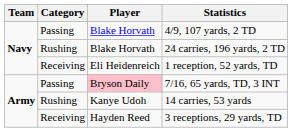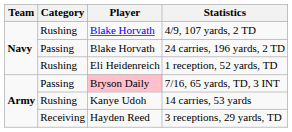(57, 30) Passing -> (59, 30) Rushing
(59, 48) Rushing -> (57, 48) Passing
(63, 65) Receiving -> (59, 65) Rushing
